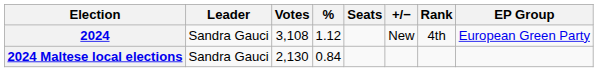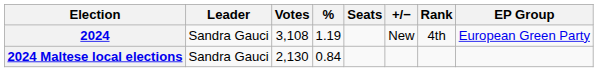(328, 35) 1.12 -> (328, 35) 1.19
